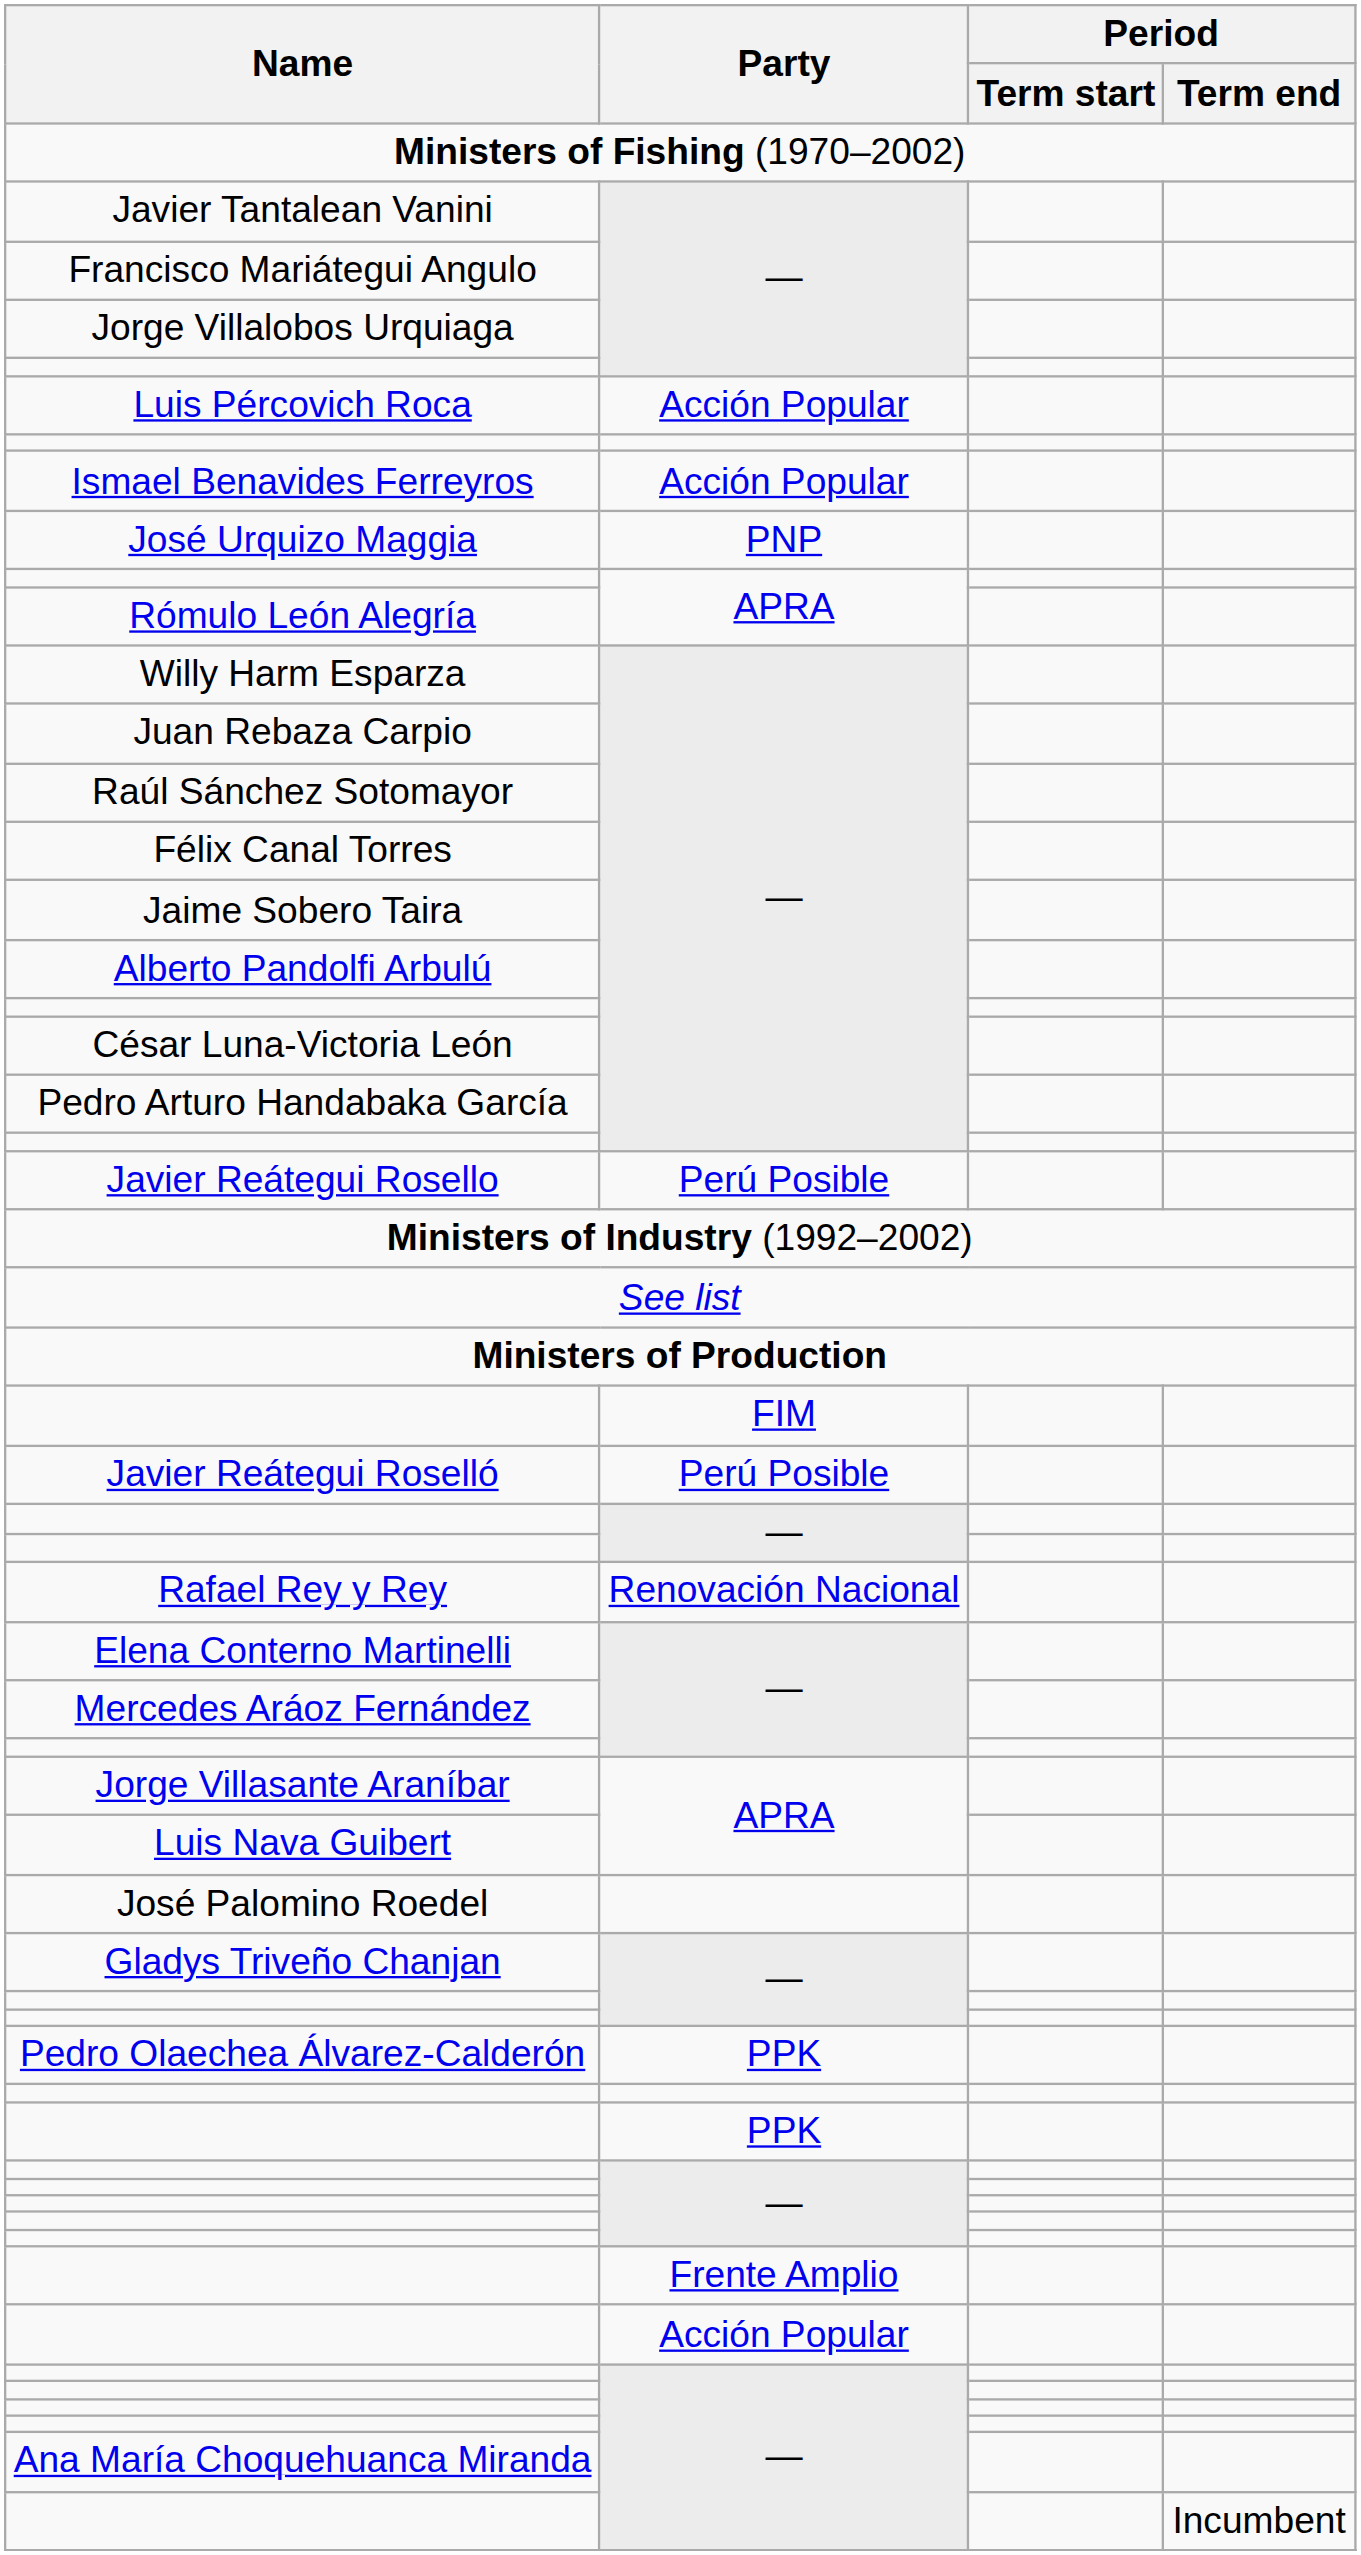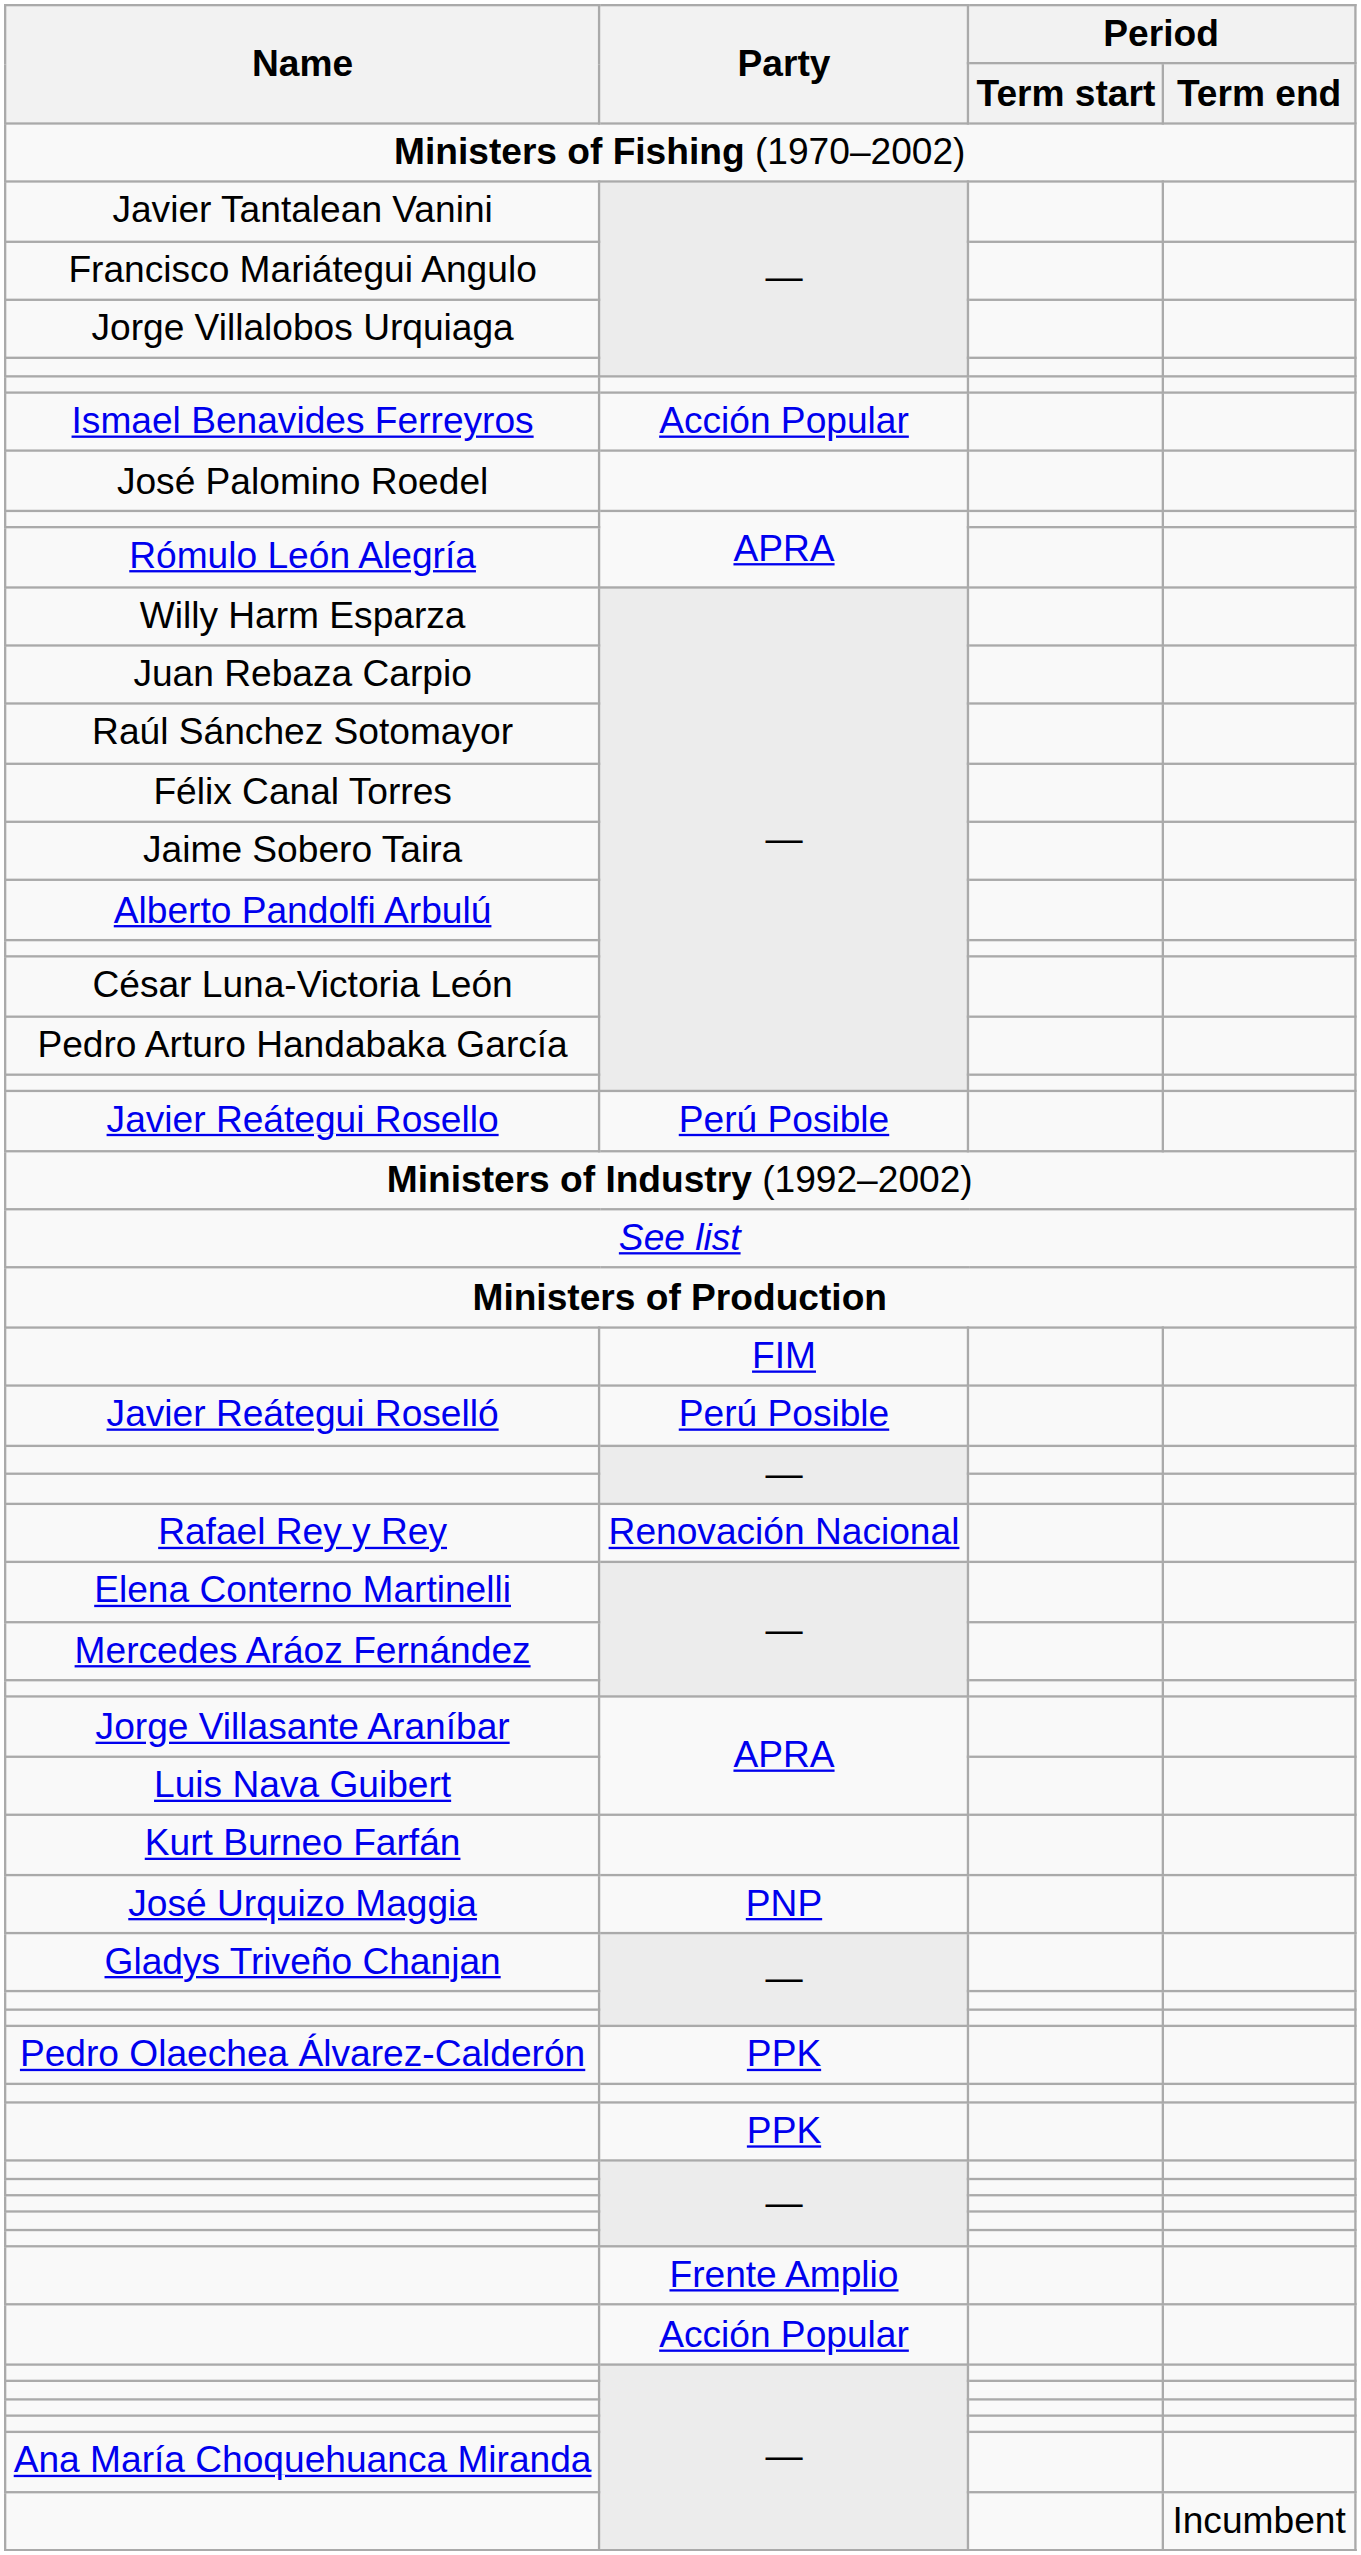- row: (303, 404)
rows swapped: (303, 1902) <-> (303, 539)
+ row: (303, 1843)
